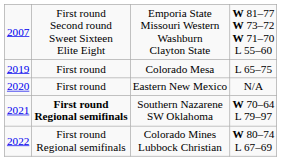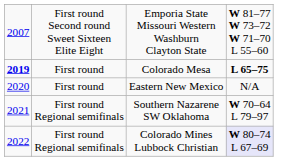(18, 68) normal -> (18, 68) bold
(253, 68) normal -> (250, 68) bold
(81, 110) bold -> (79, 110) normal
(253, 141) no background -> (250, 141) lavender background
